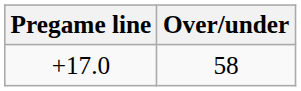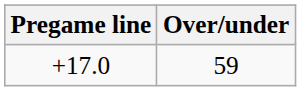(226, 64) 58 -> (226, 64) 59
